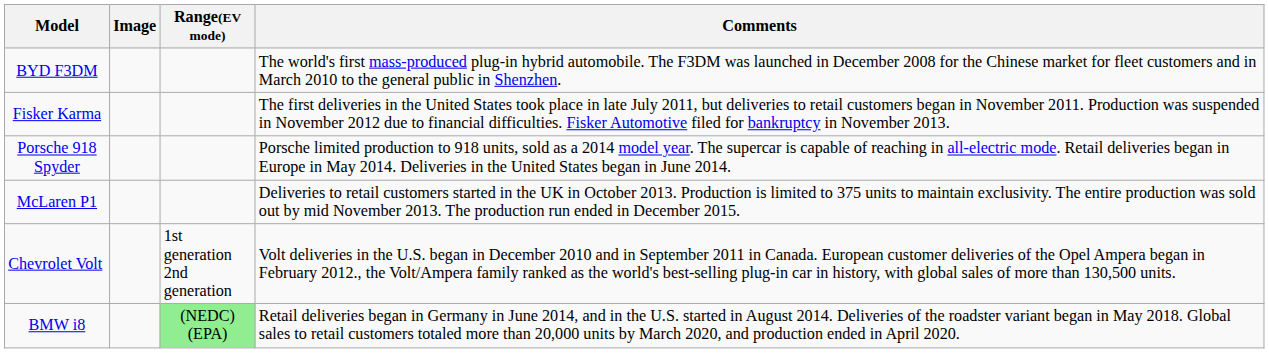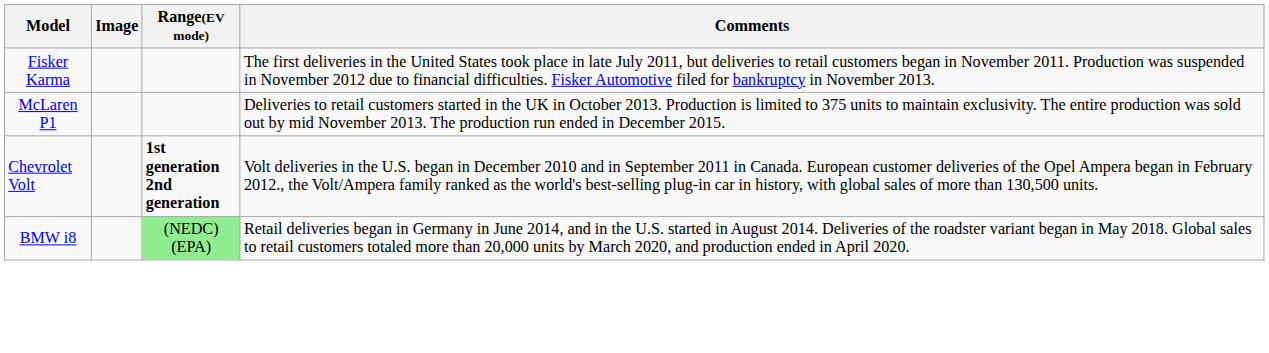- row: (57, 70)
- row: (57, 157)
(198, 263) normal -> (183, 176) bold
